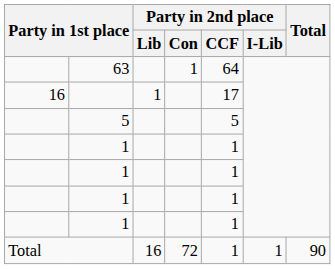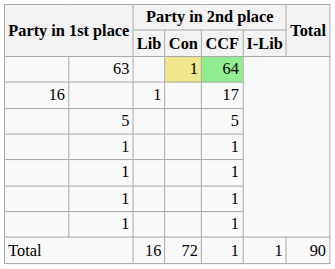(194, 69) no background -> (194, 69) khaki background
(231, 69) no background -> (231, 69) lightgreen background
